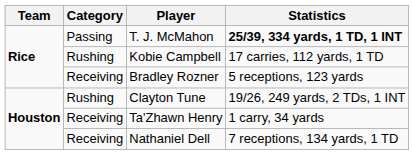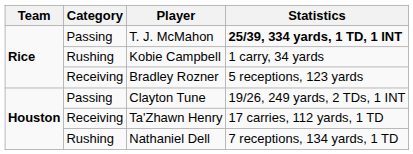(306, 56) 17 carries, 112 yards, 1 TD -> (276, 56) 1 carry, 34 yards
(90, 97) Rushing -> (89, 97) Passing
(276, 118) 1 carry, 34 yards -> (306, 118) 17 carries, 112 yards, 1 TD
(95, 139) Receiving -> (90, 139) Rushing
